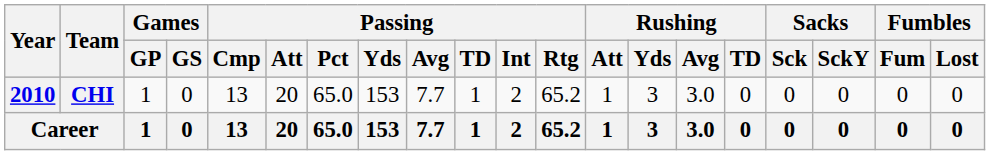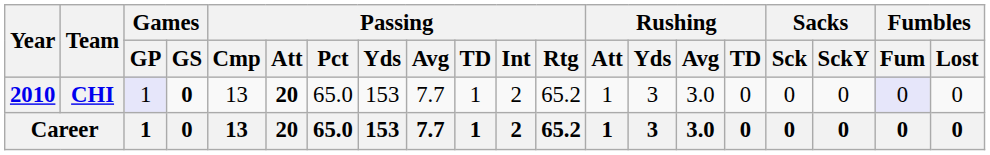(146, 94) no background -> (146, 94) lavender background
(187, 94) normal -> (187, 94) bold
(287, 94) normal -> (287, 94) bold
(903, 94) no background -> (903, 94) lavender background
